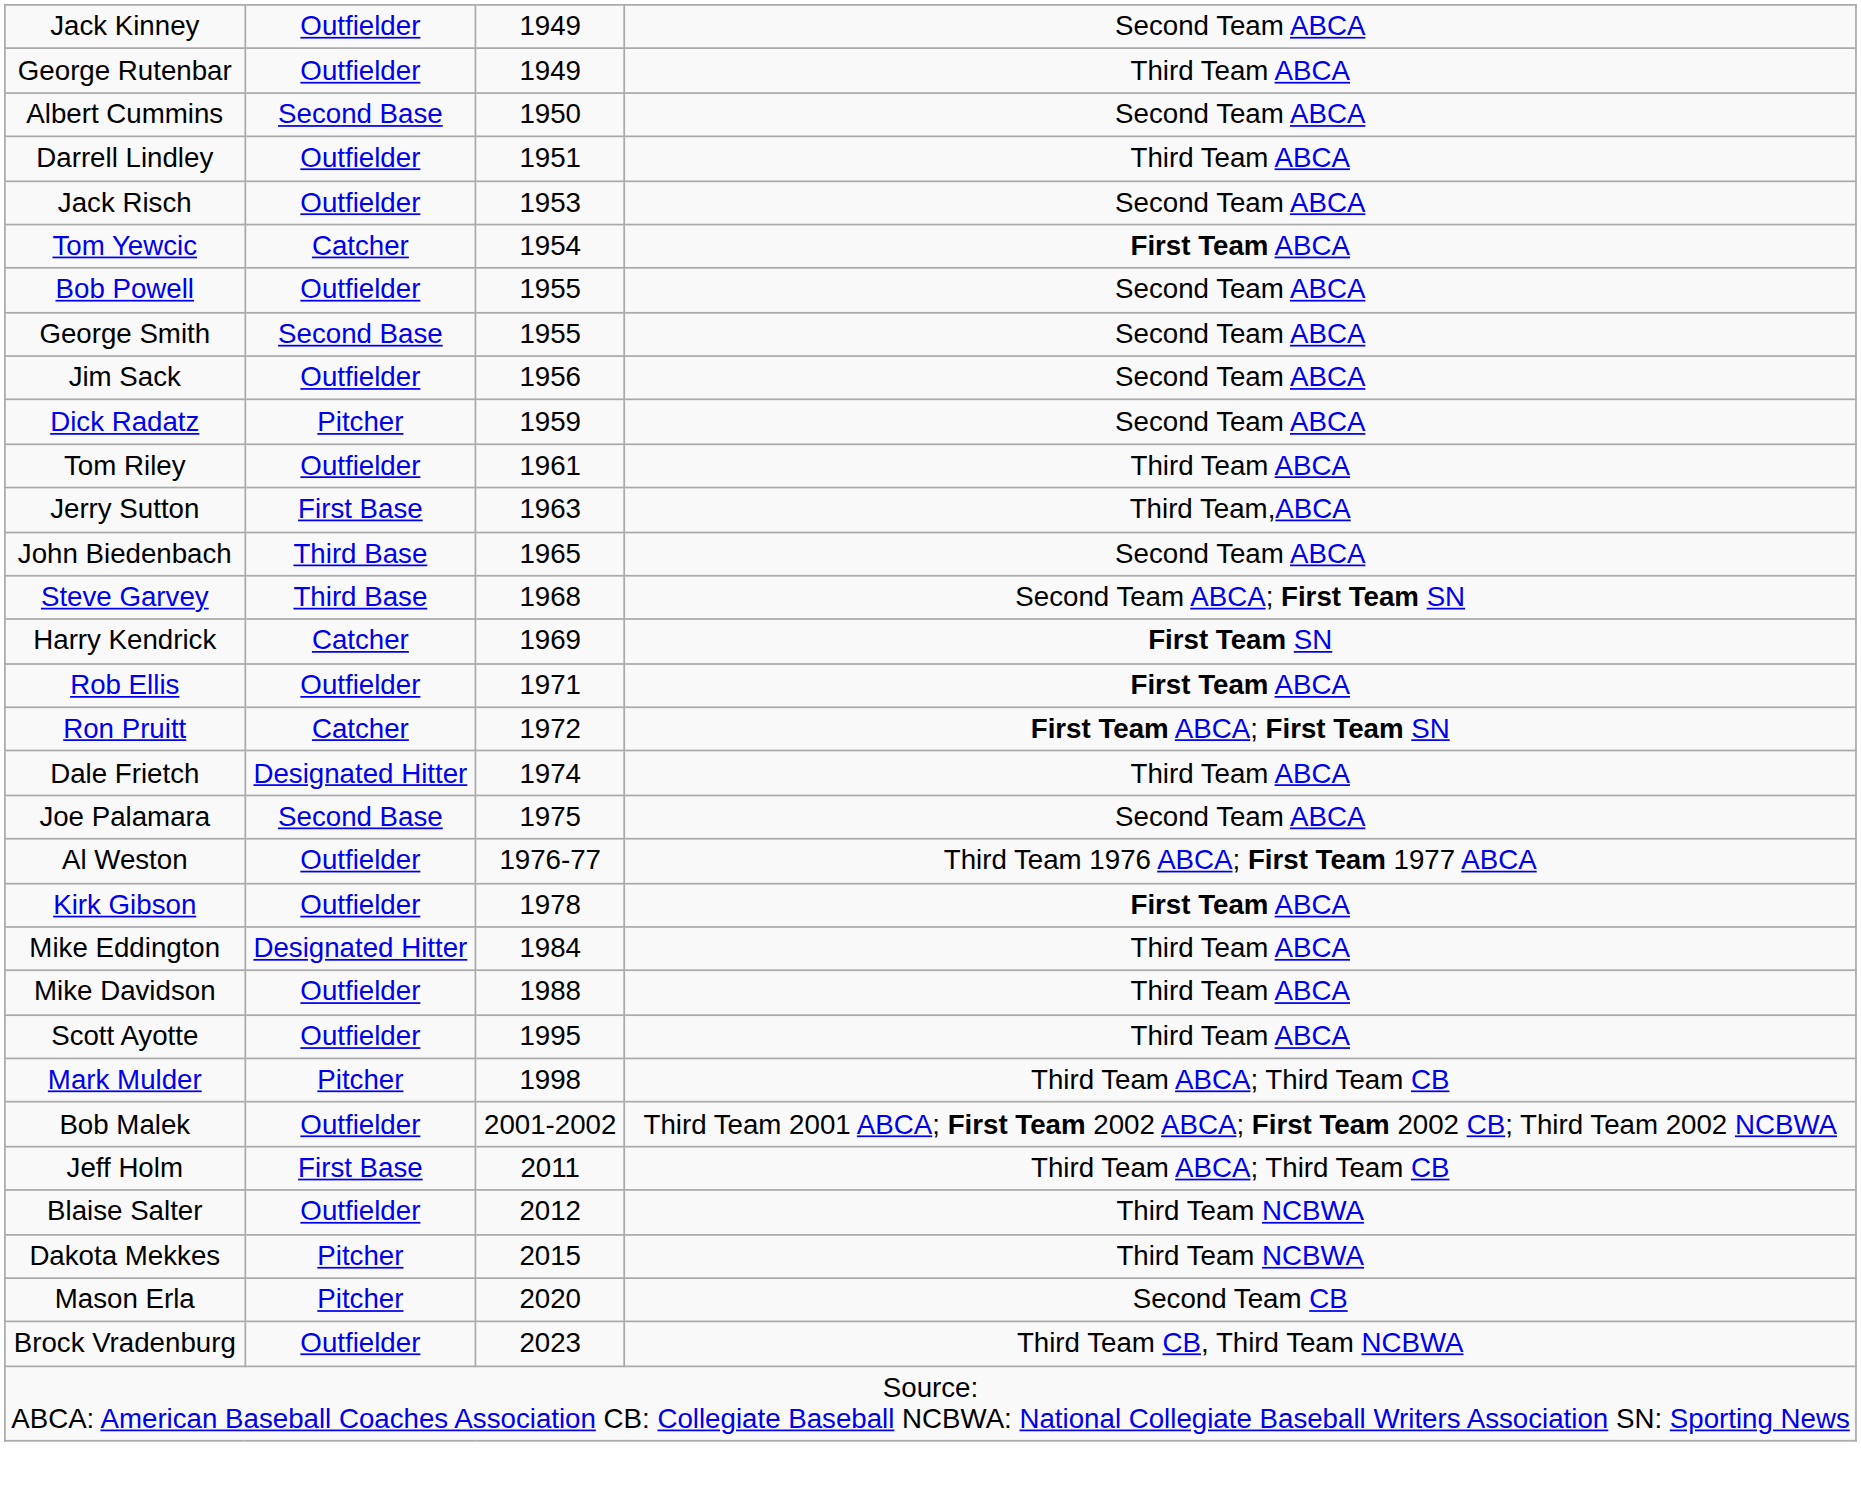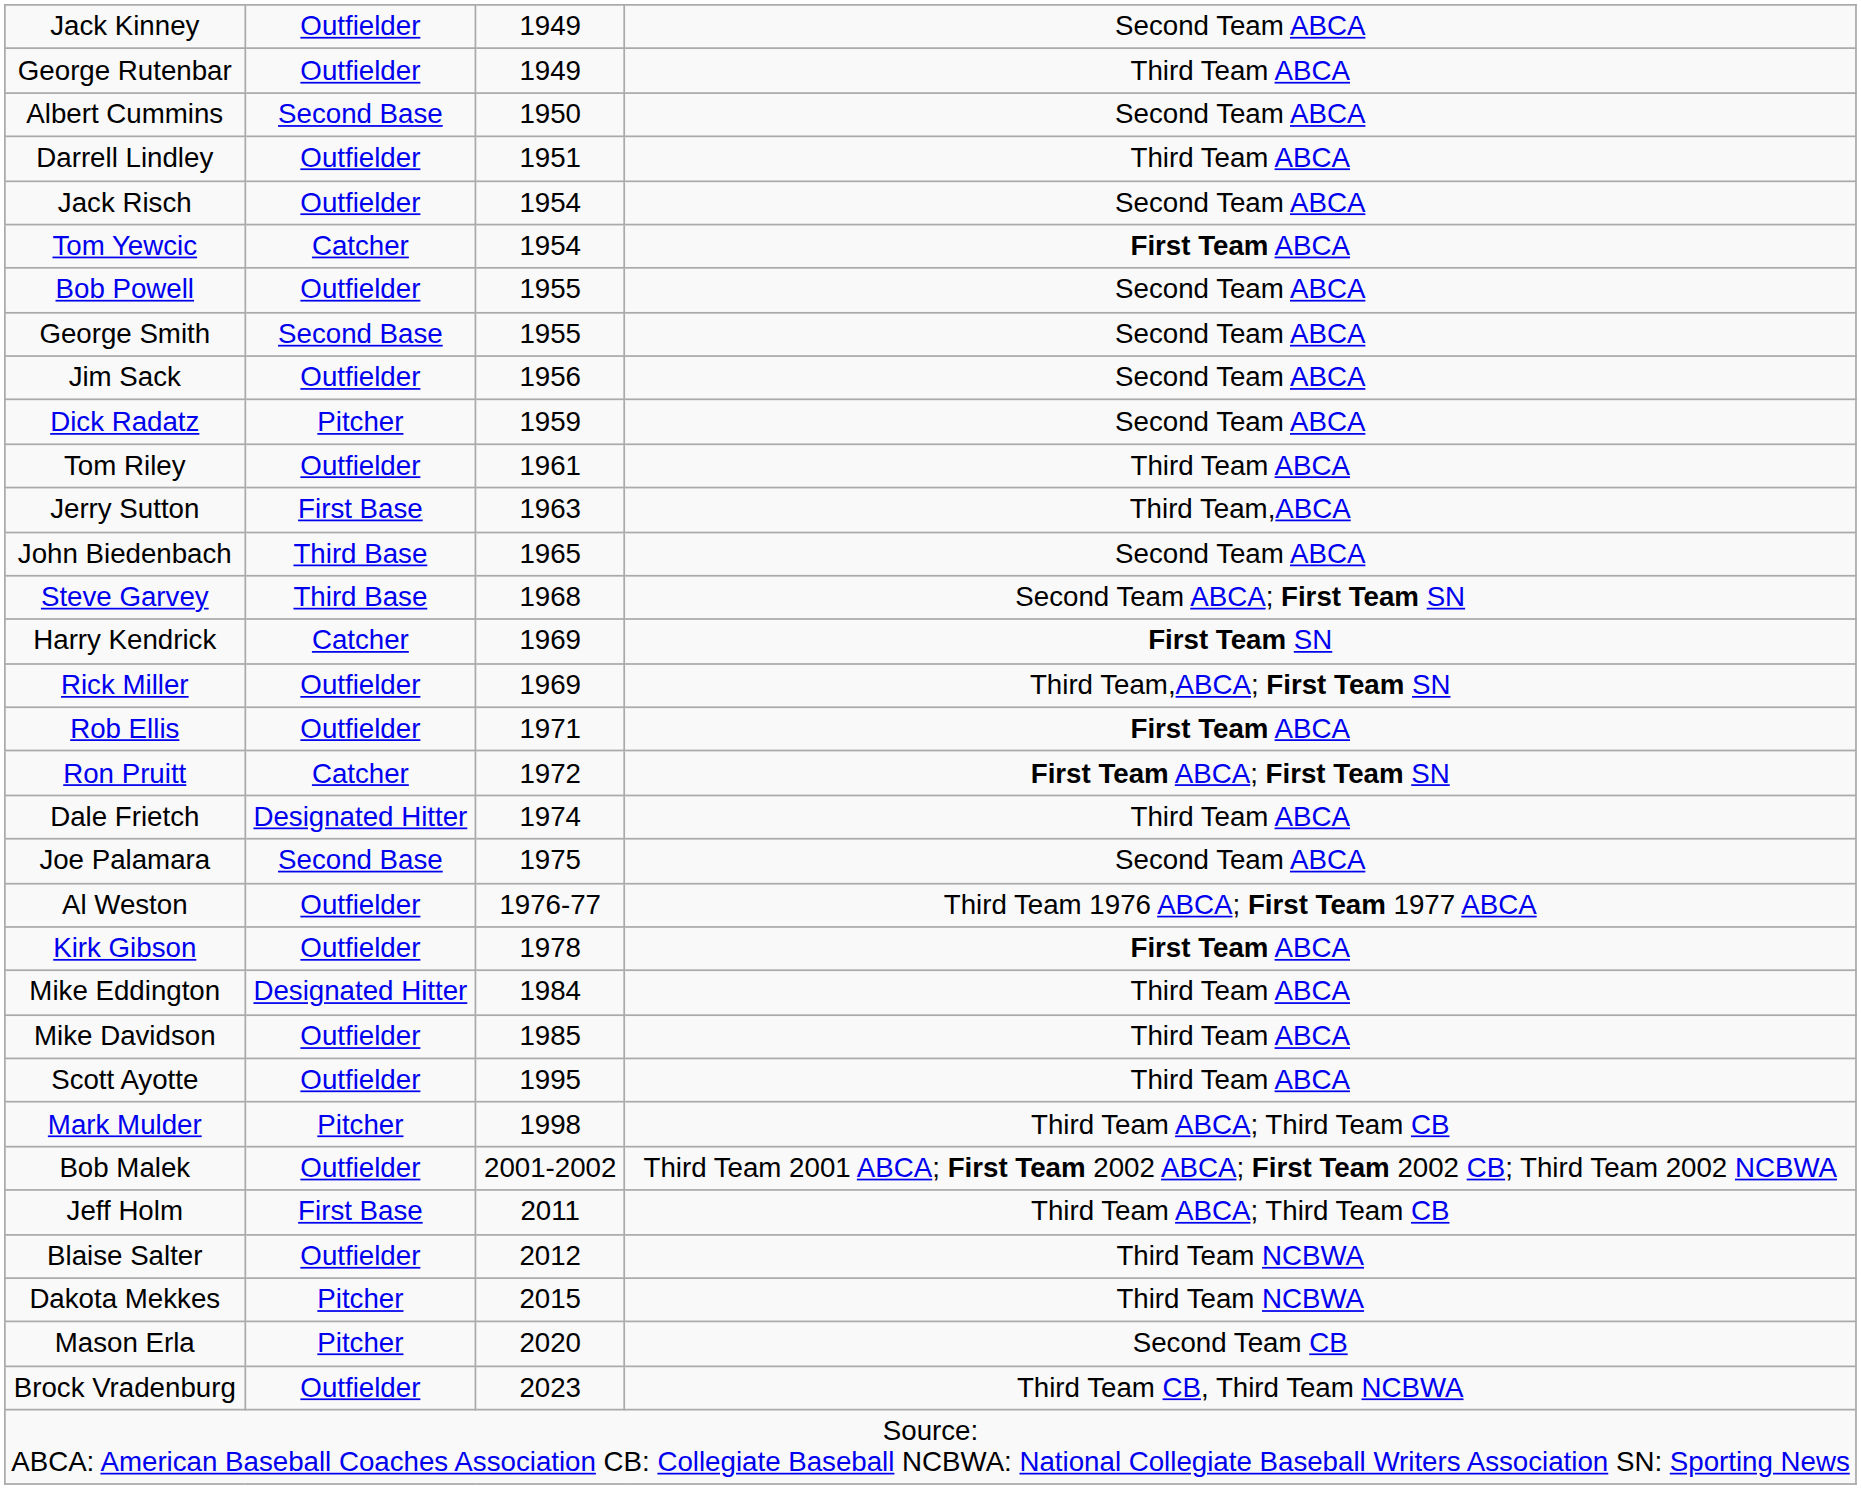(550, 202) 1953 -> (550, 202) 1954
+ row: (125, 684)
(550, 992) 1988 -> (550, 1036) 1985
